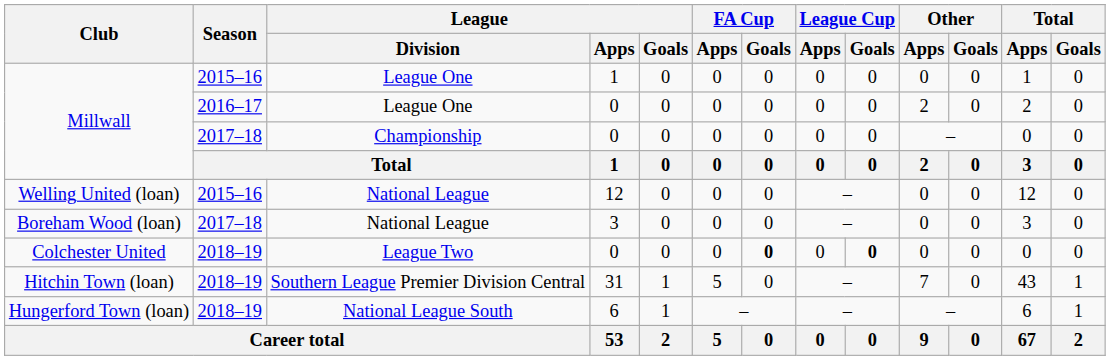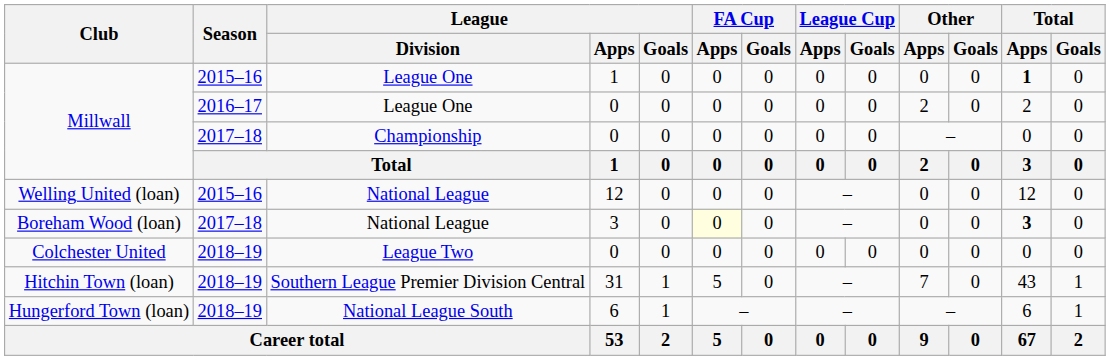(1027, 77) normal -> (1027, 77) bold
(717, 223) no background -> (717, 223) lightyellow background
(1027, 223) normal -> (1027, 223) bold
(768, 252) bold -> (768, 252) normal
(872, 252) bold -> (872, 252) normal
